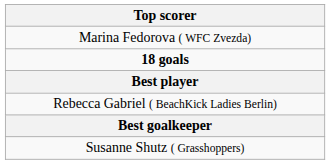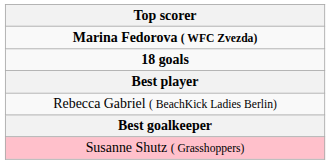(165, 37) normal -> (165, 37) bold
(165, 147) no background -> (165, 147) pink background
